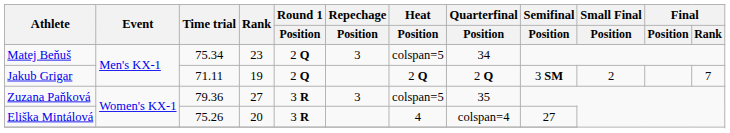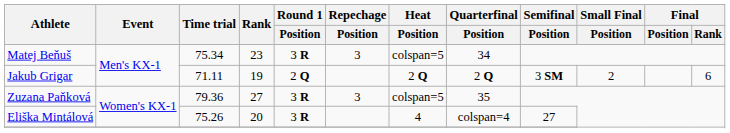(300, 55) 2 Q -> (300, 55) 3 R
(708, 76) 7 -> (708, 76) 6
